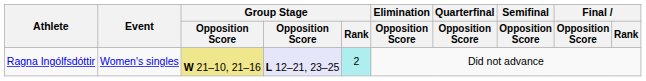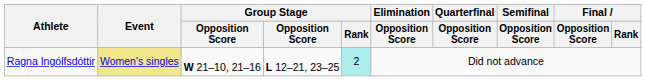(139, 62) no background -> (139, 62) khaki background
(222, 68) khaki background -> (222, 68) no background
(303, 68) lavender background -> (303, 68) no background
